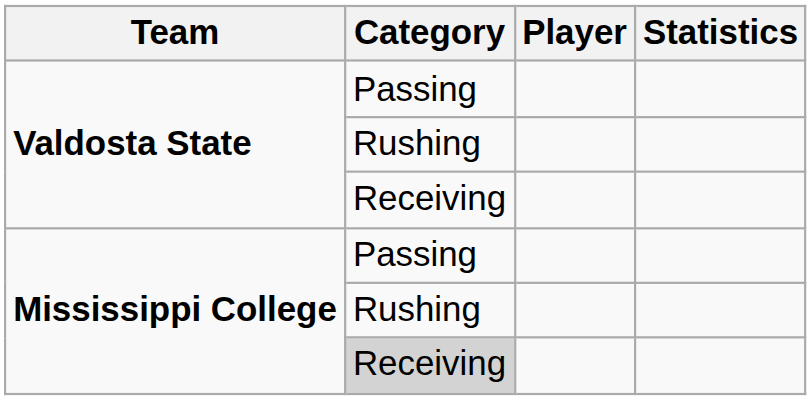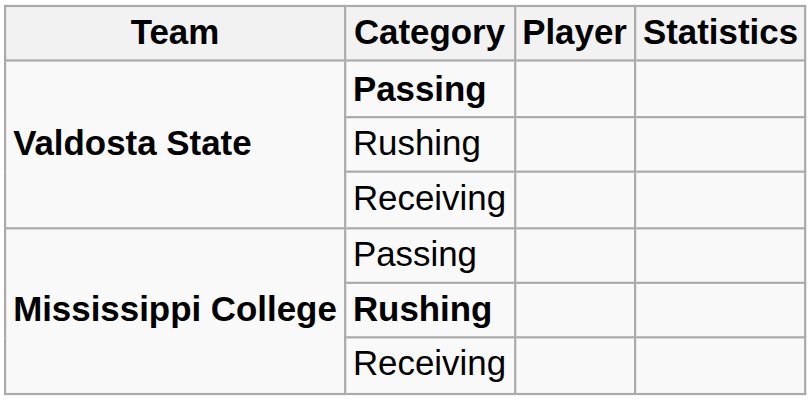(415, 88) normal -> (420, 88) bold
(417, 309) normal -> (423, 309) bold
(429, 364) lightgrey background -> (429, 364) no background
